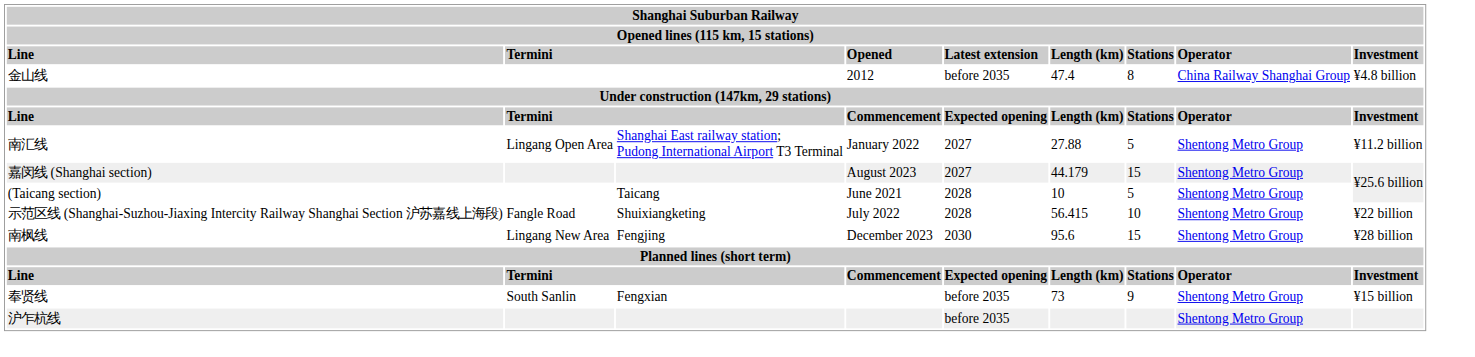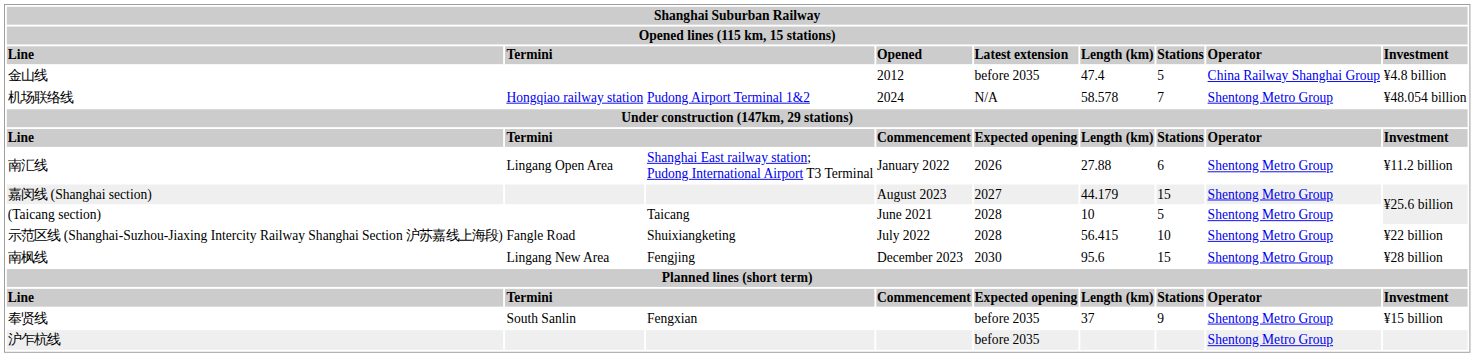(1131, 75) 8 -> (1161, 75) 5
+ row: (41, 97)
(958, 144) 2027 -> (988, 165) 2026
(1131, 144) 5 -> (1161, 165) 6
(1058, 296) 73 -> (1088, 318) 37
